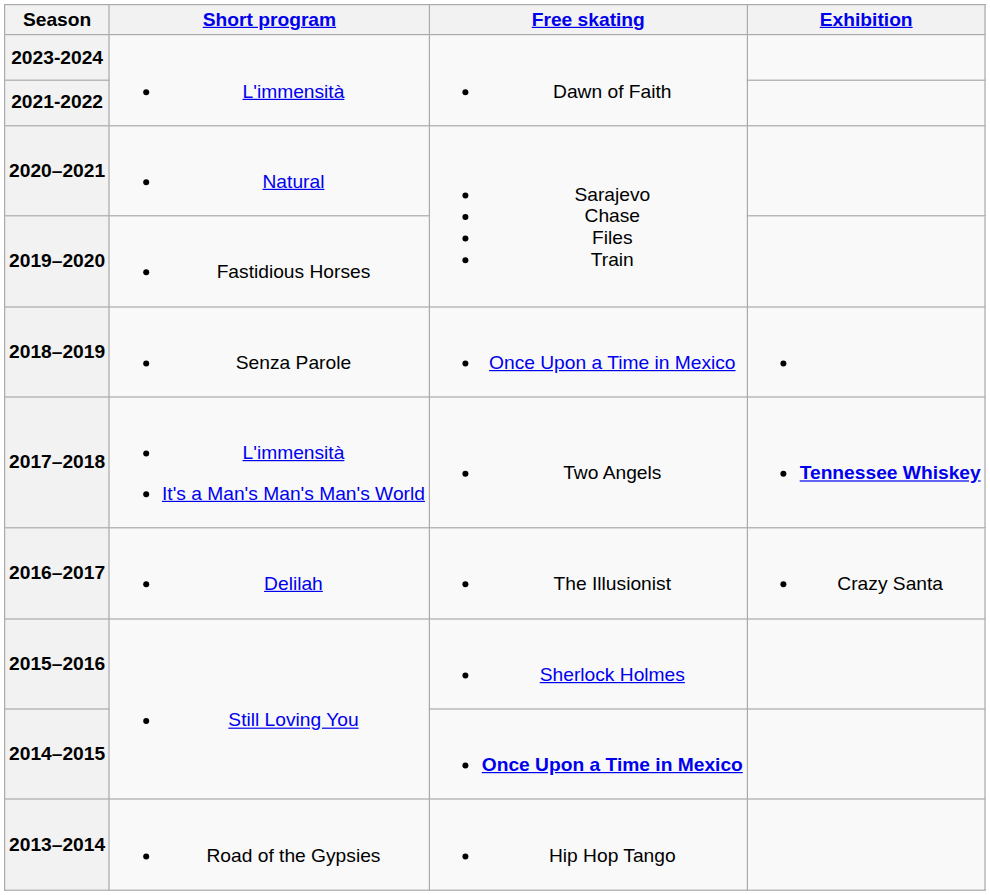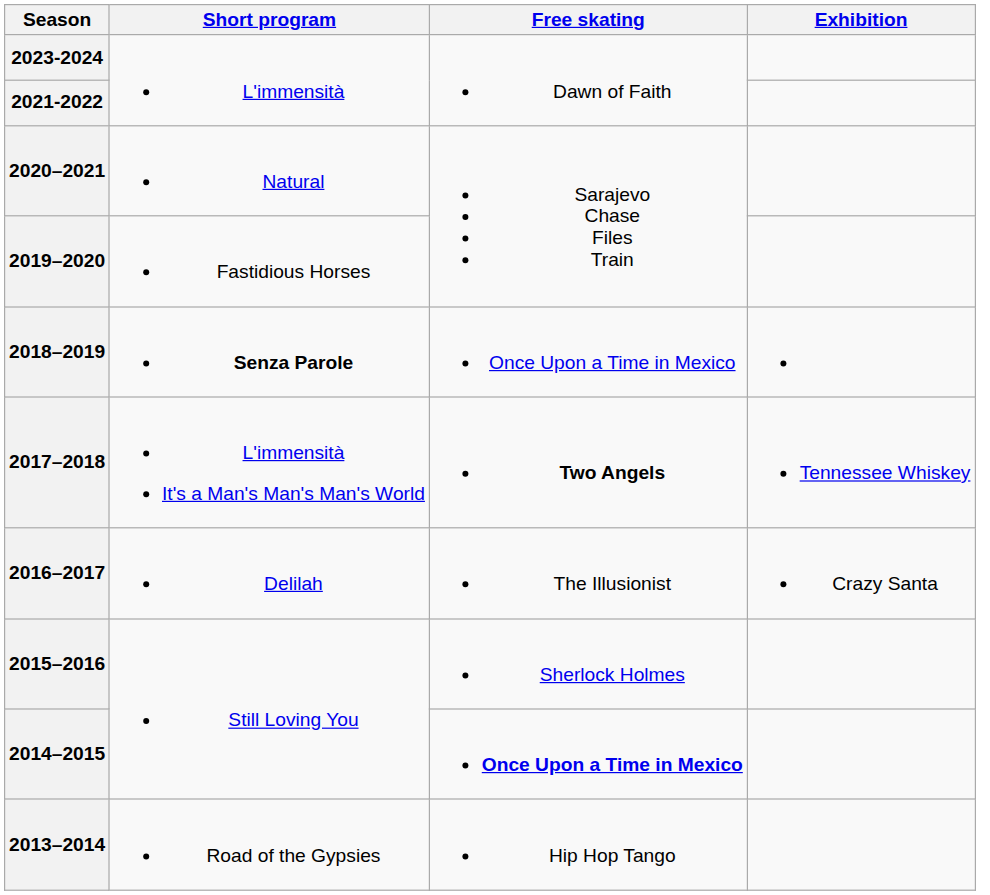(269, 362) normal -> (269, 362) bold
(588, 473) normal -> (588, 473) bold
(866, 473) bold -> (861, 473) normal
